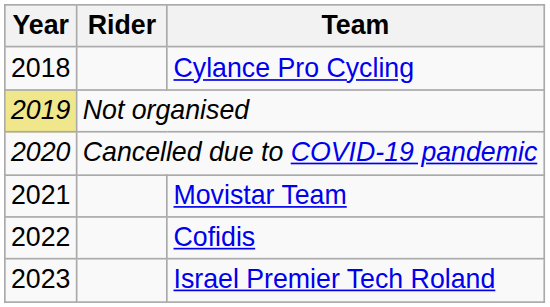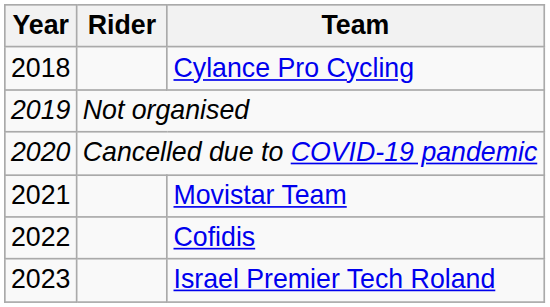(41, 110) khaki background -> (41, 110) no background
